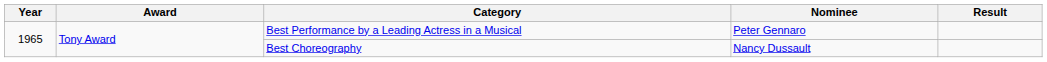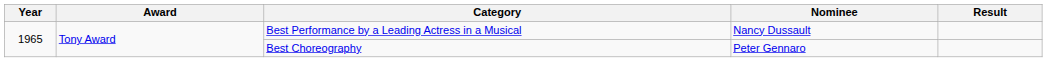(769, 30) Peter Gennaro -> (772, 30) Nancy Dussault
(772, 48) Nancy Dussault -> (769, 48) Peter Gennaro
